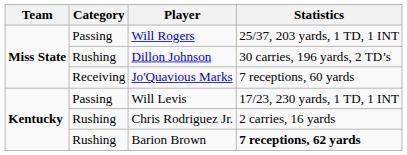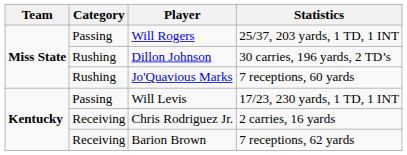(99, 77) Receiving -> (94, 77) Rushing
(94, 119) Rushing -> (99, 119) Receiving
(94, 139) Rushing -> (99, 139) Receiving
(300, 139) bold -> (297, 139) normal
